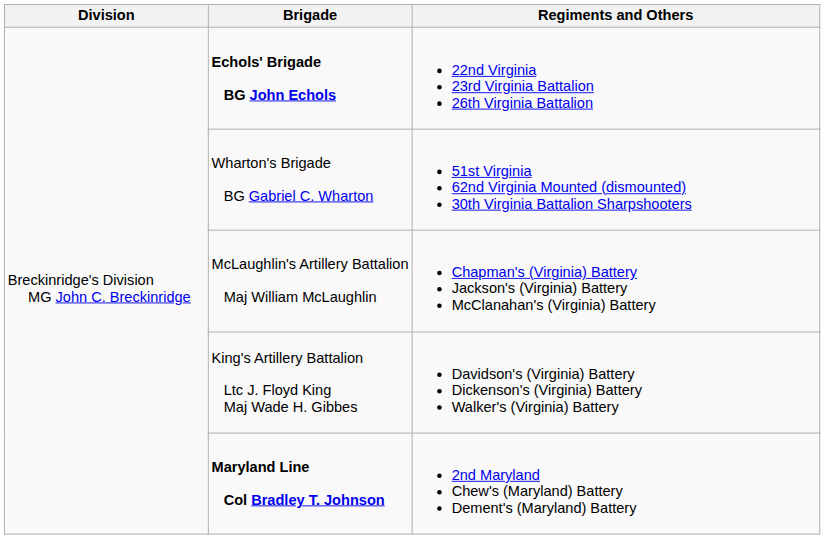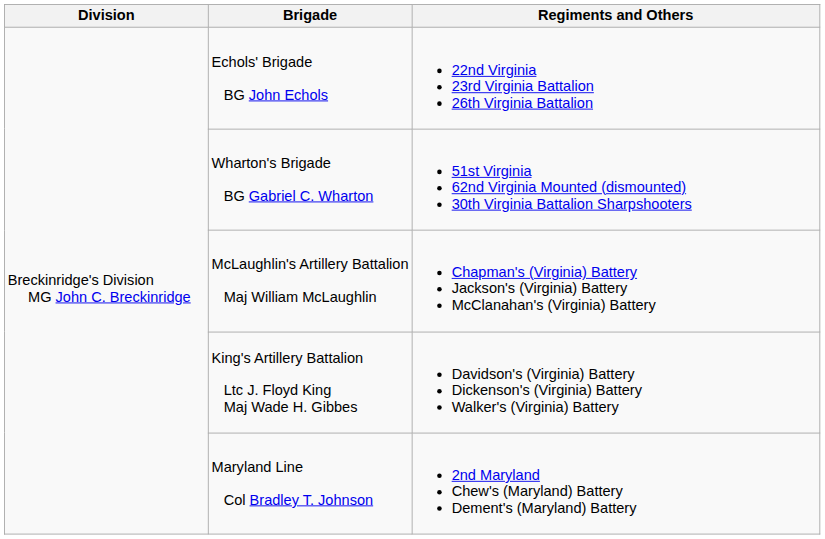(274, 78) bold -> (270, 78) normal
(298, 483) bold -> (292, 483) normal
